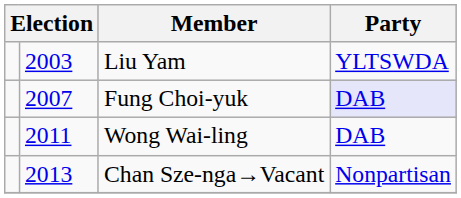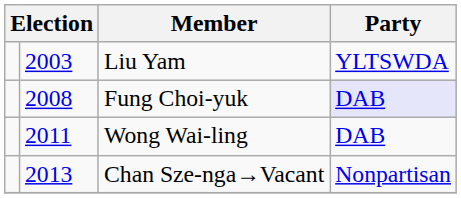(49, 98) 2007 -> (49, 98) 2008
